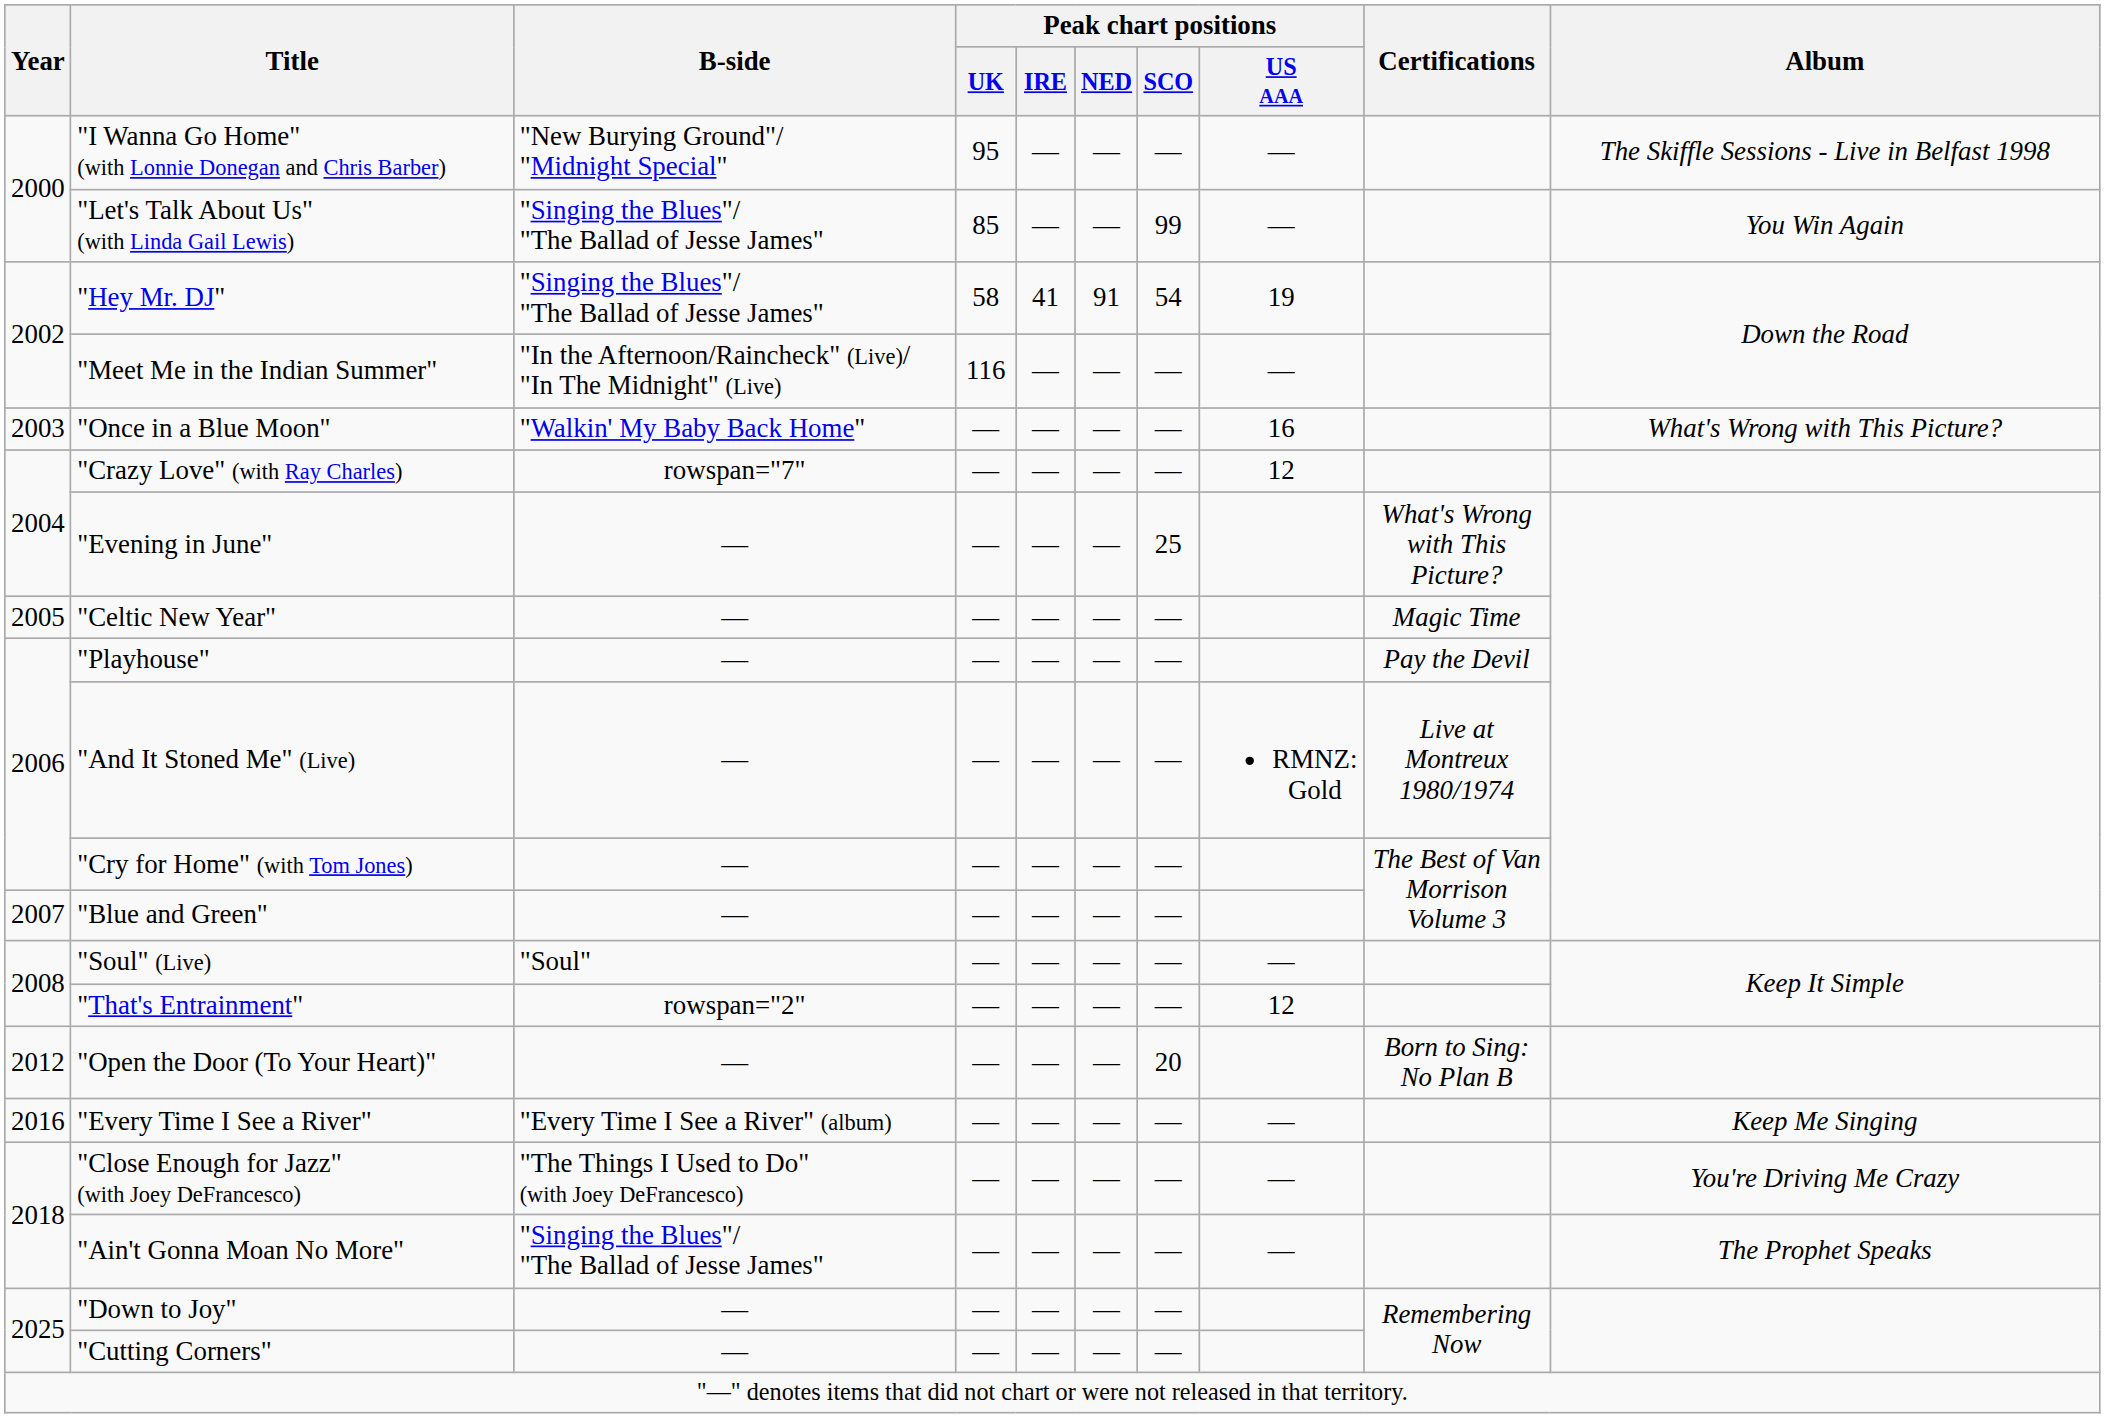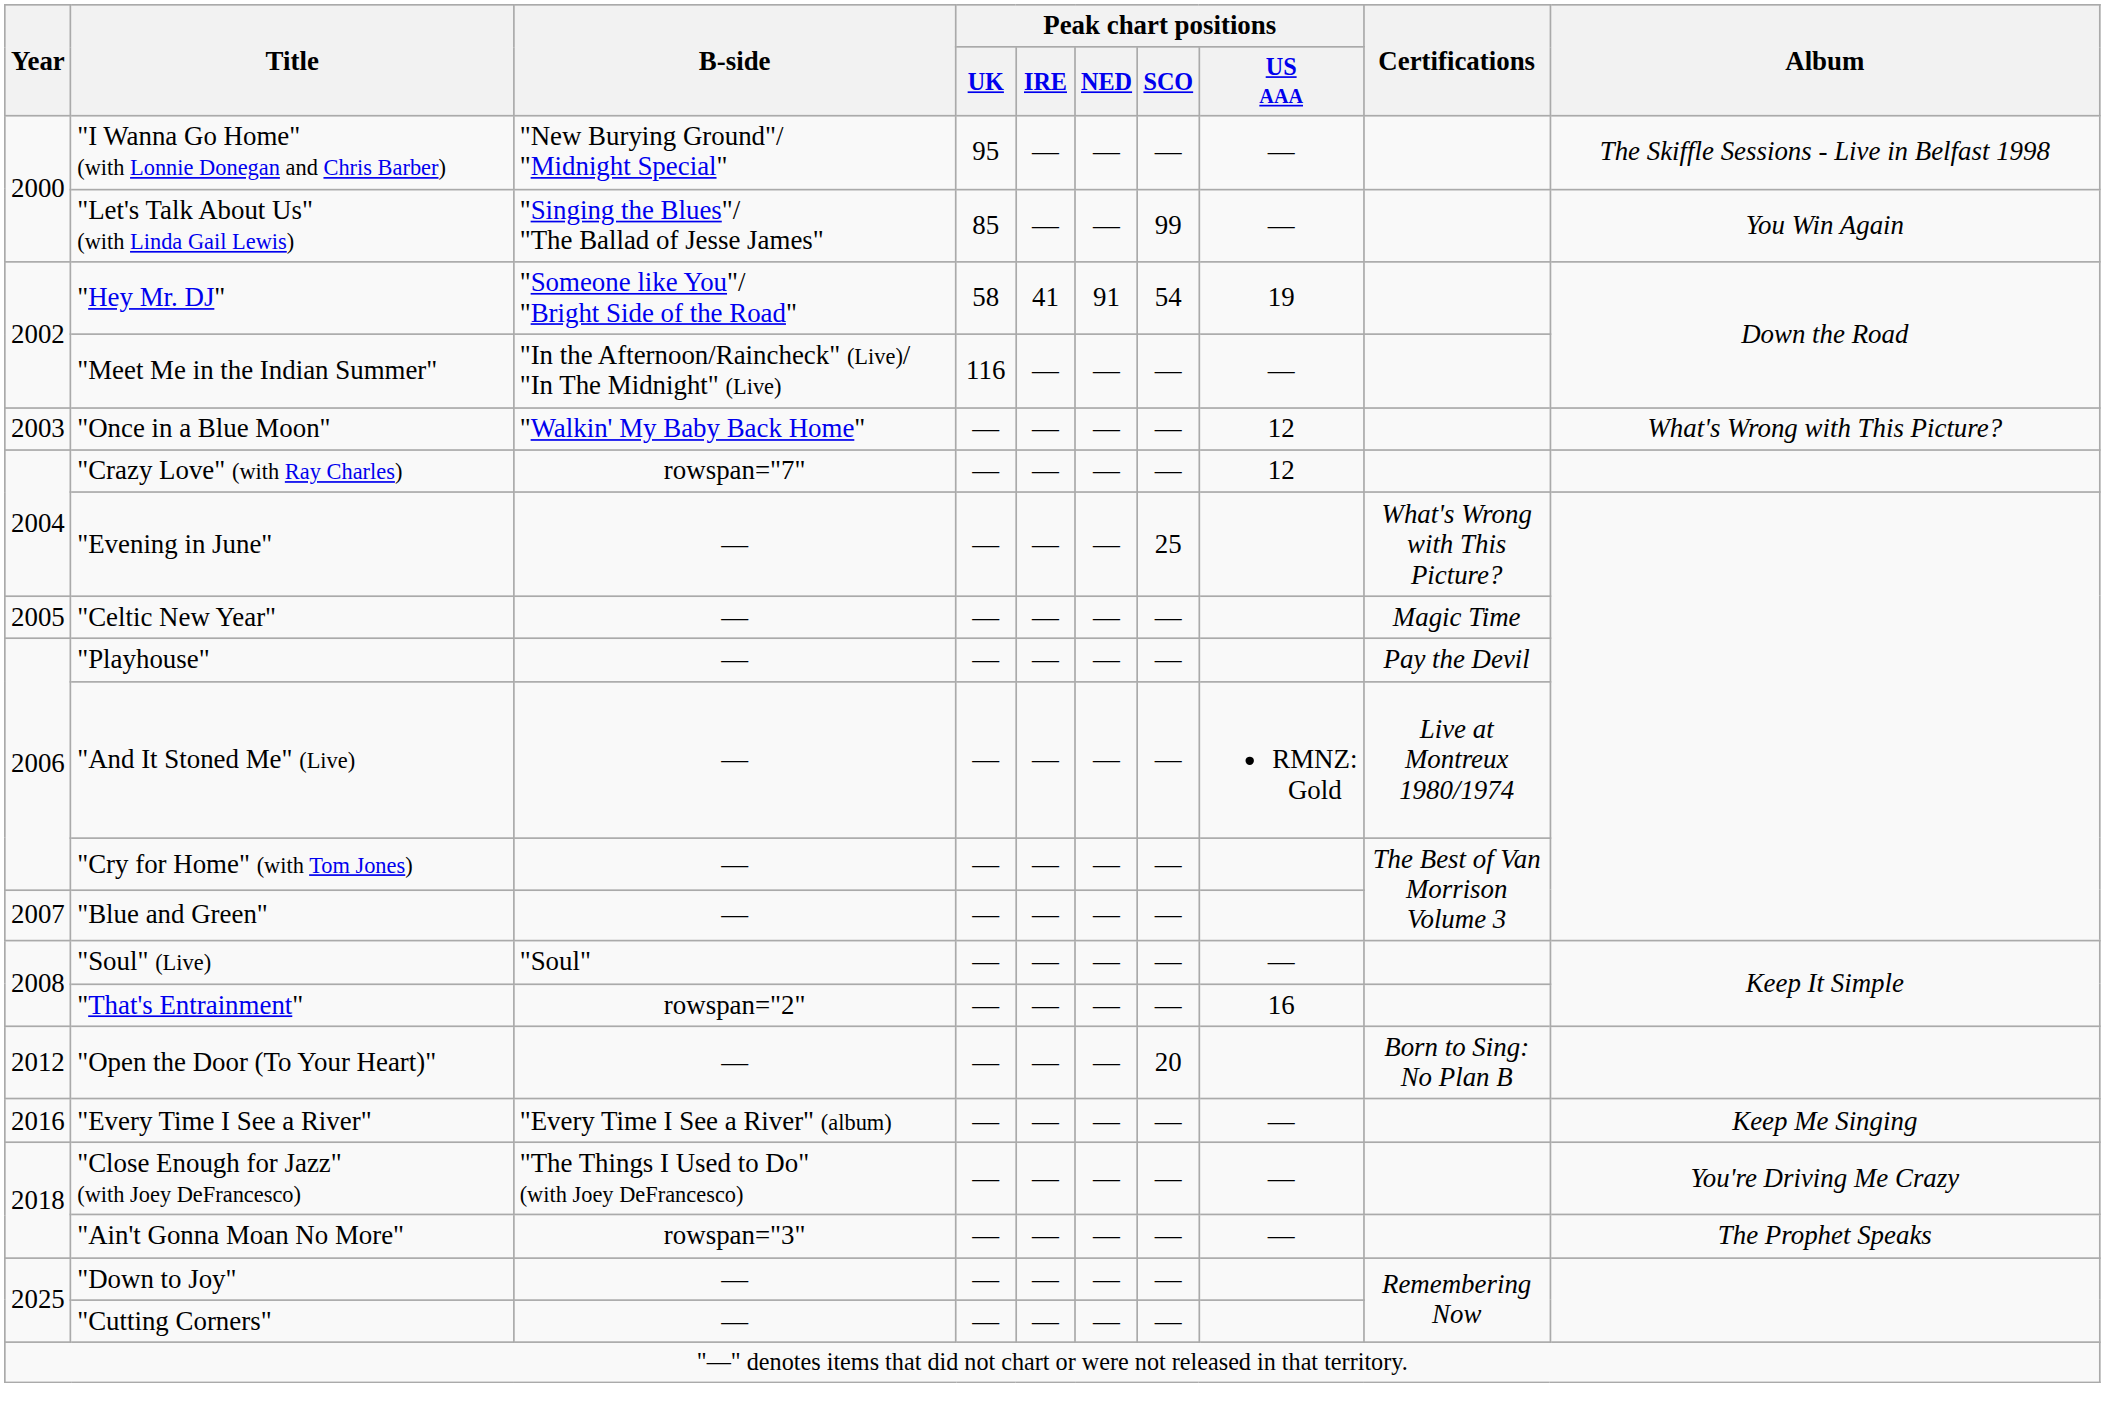(672, 297) "Singing the Blues"/ "The Ballad of Jesse James" -> (658, 297) "Someone like You"/ "Bright Side of the Road"
(1281, 428) 16 -> (1281, 428) 12
(1281, 1004) 12 -> (1281, 1004) 16
(672, 1250) "Singing the Blues"/ "The Ballad of Jesse James" -> (735, 1235) rowspan="3"
